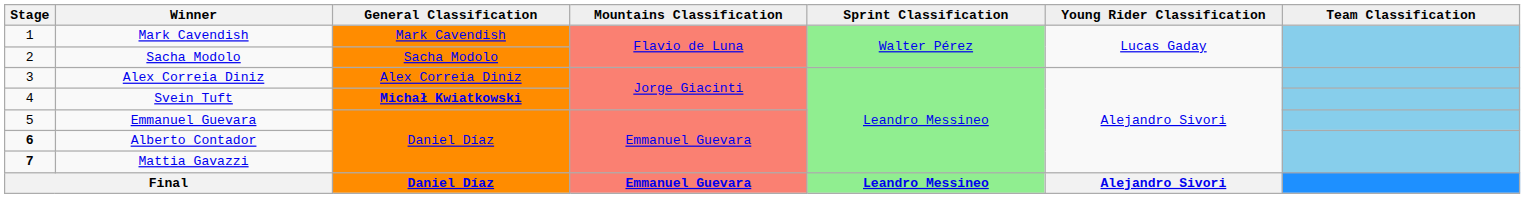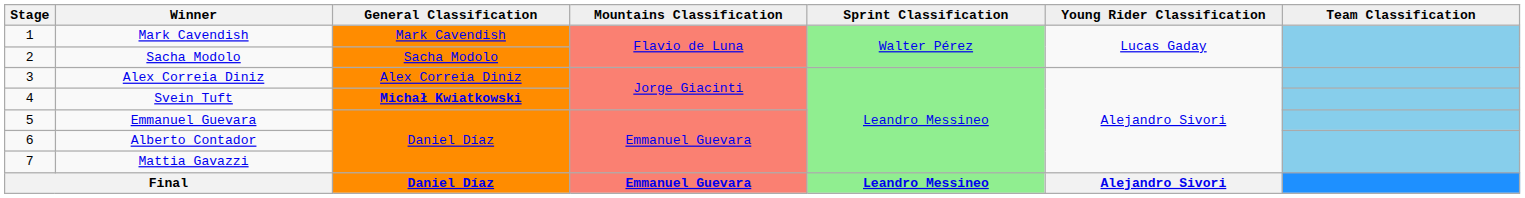(30, 141) bold -> (30, 141) normal
(30, 162) bold -> (30, 162) normal
